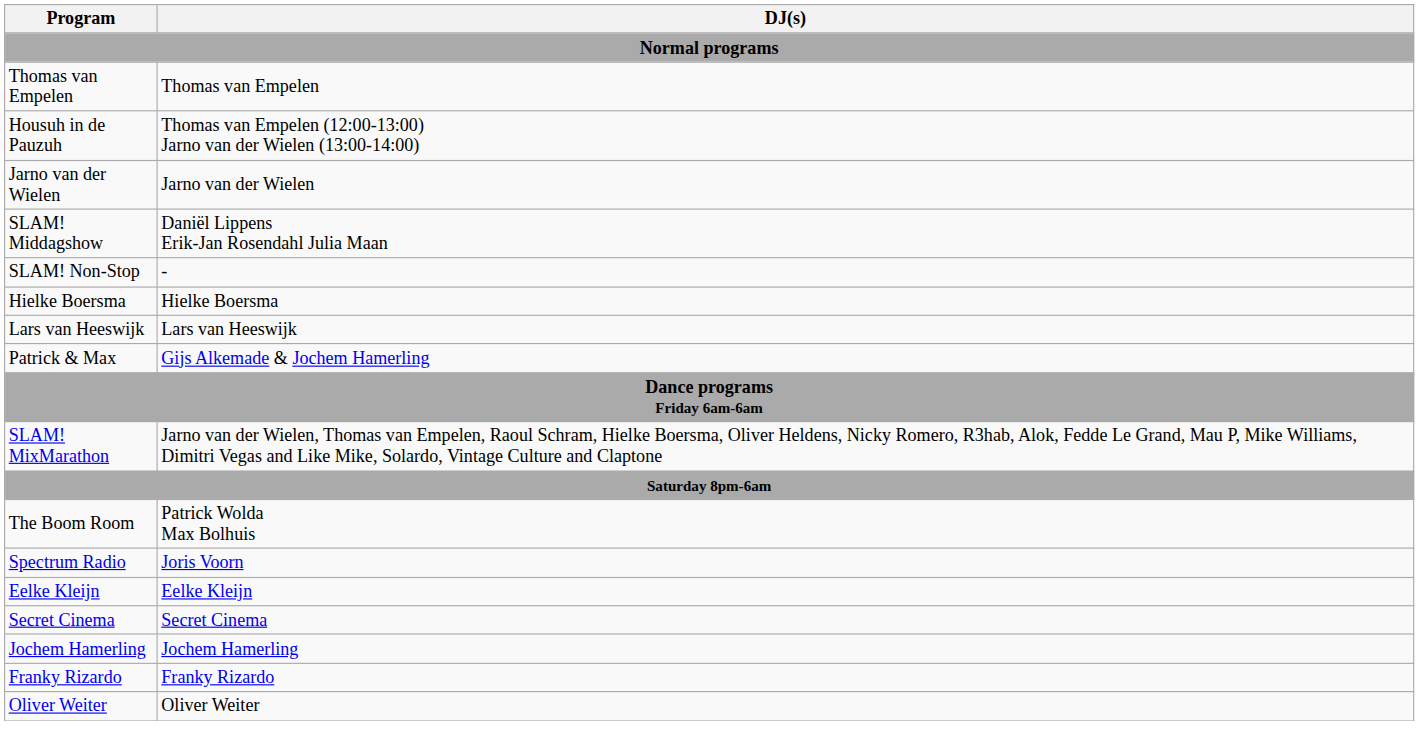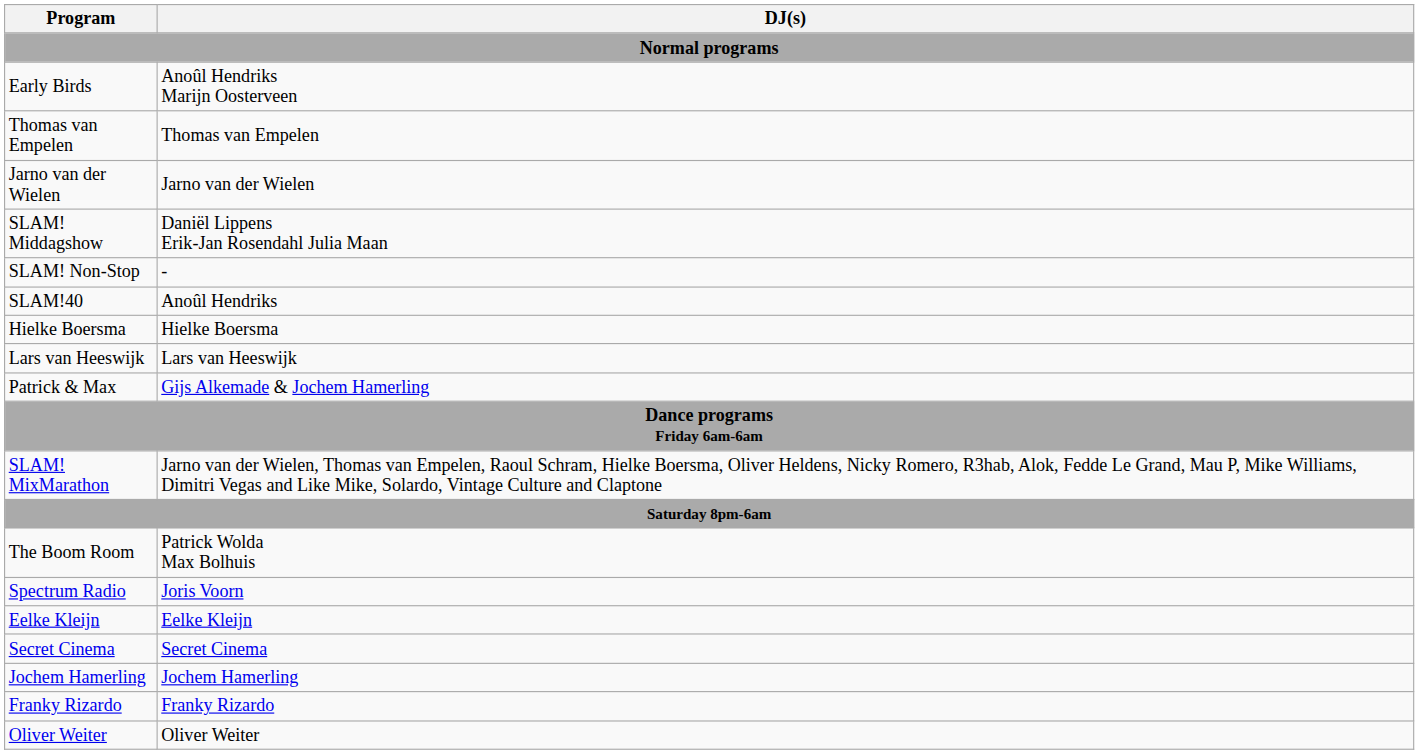+ row: (50, 86)
- row: (57, 135)
+ row: (46, 300)
